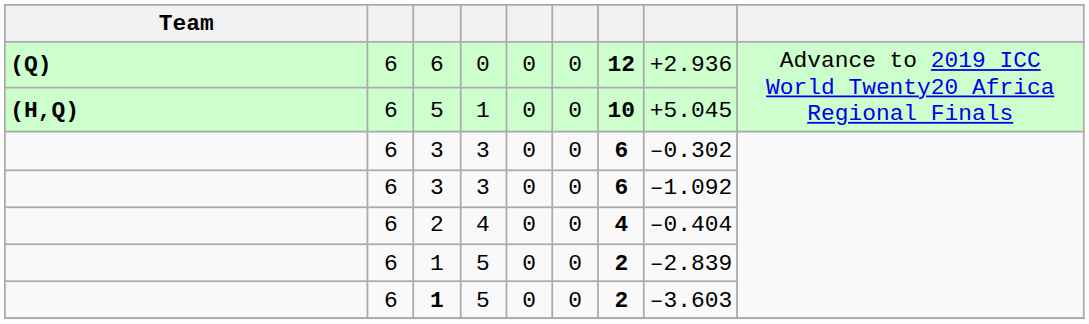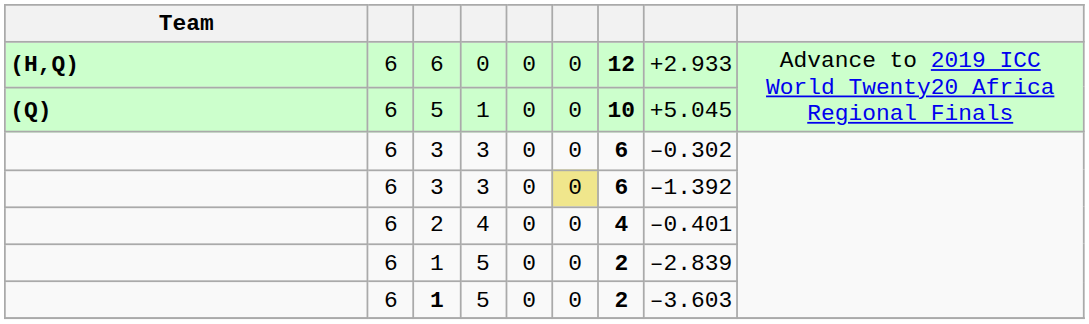(31, 65) (Q) -> (45, 65) (H,Q)
(691, 65) +2.936 -> (691, 65) +2.933
(45, 110) (H,Q) -> (31, 110) (Q)
(575, 188) no background -> (575, 188) khaki background
(691, 188) –1.092 -> (691, 188) –1.392
(691, 225) –0.404 -> (691, 225) –0.401
